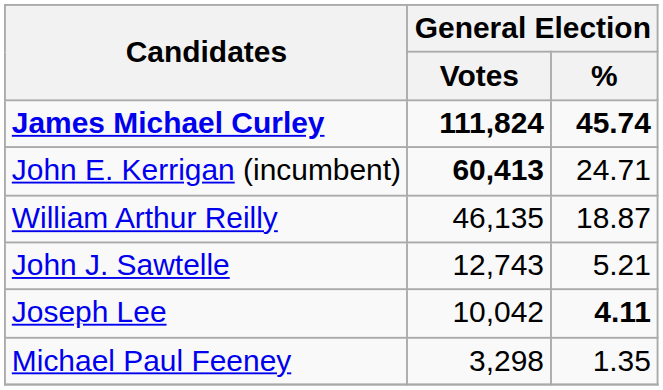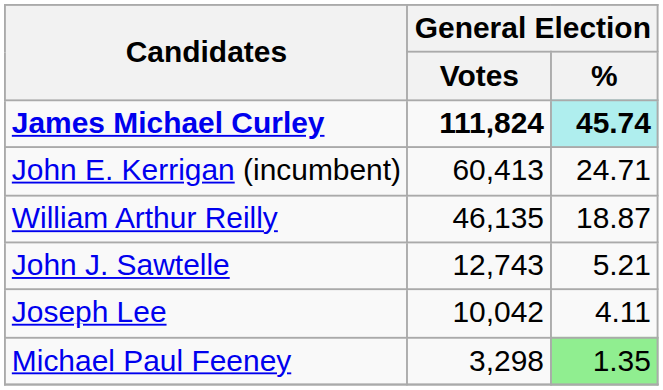(613, 123) no background -> (613, 123) paleturquoise background
(498, 170) bold -> (498, 170) normal
(623, 312) bold -> (623, 312) normal
(622, 360) no background -> (622, 360) lightgreen background
